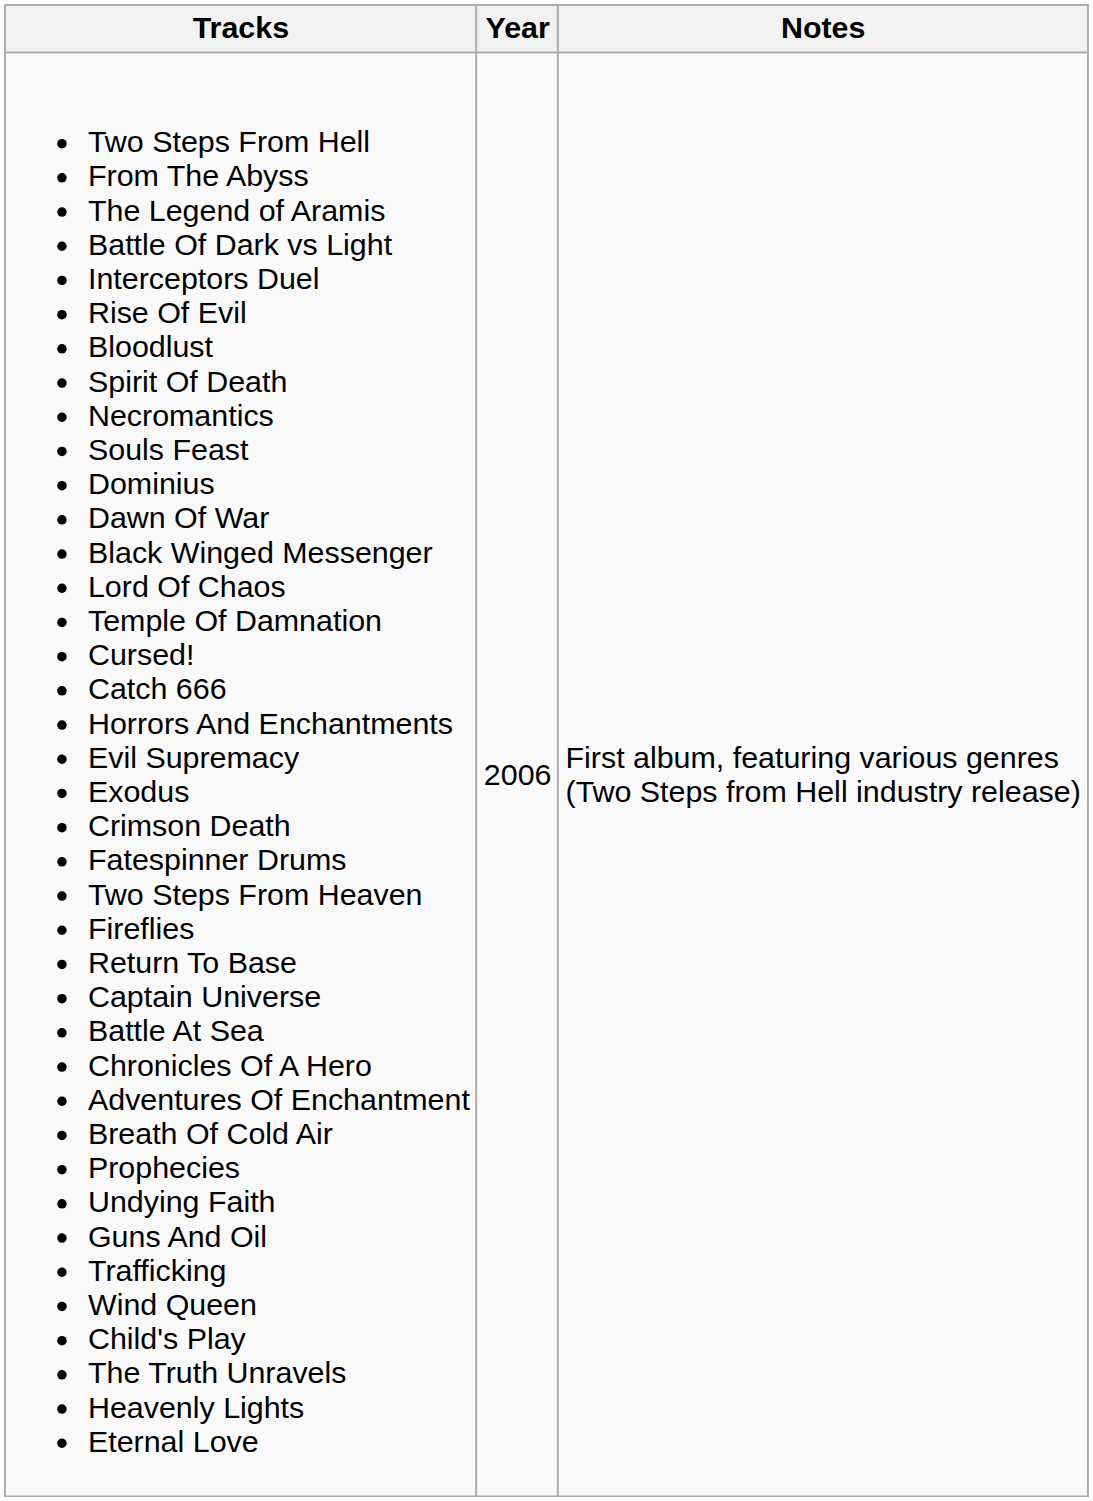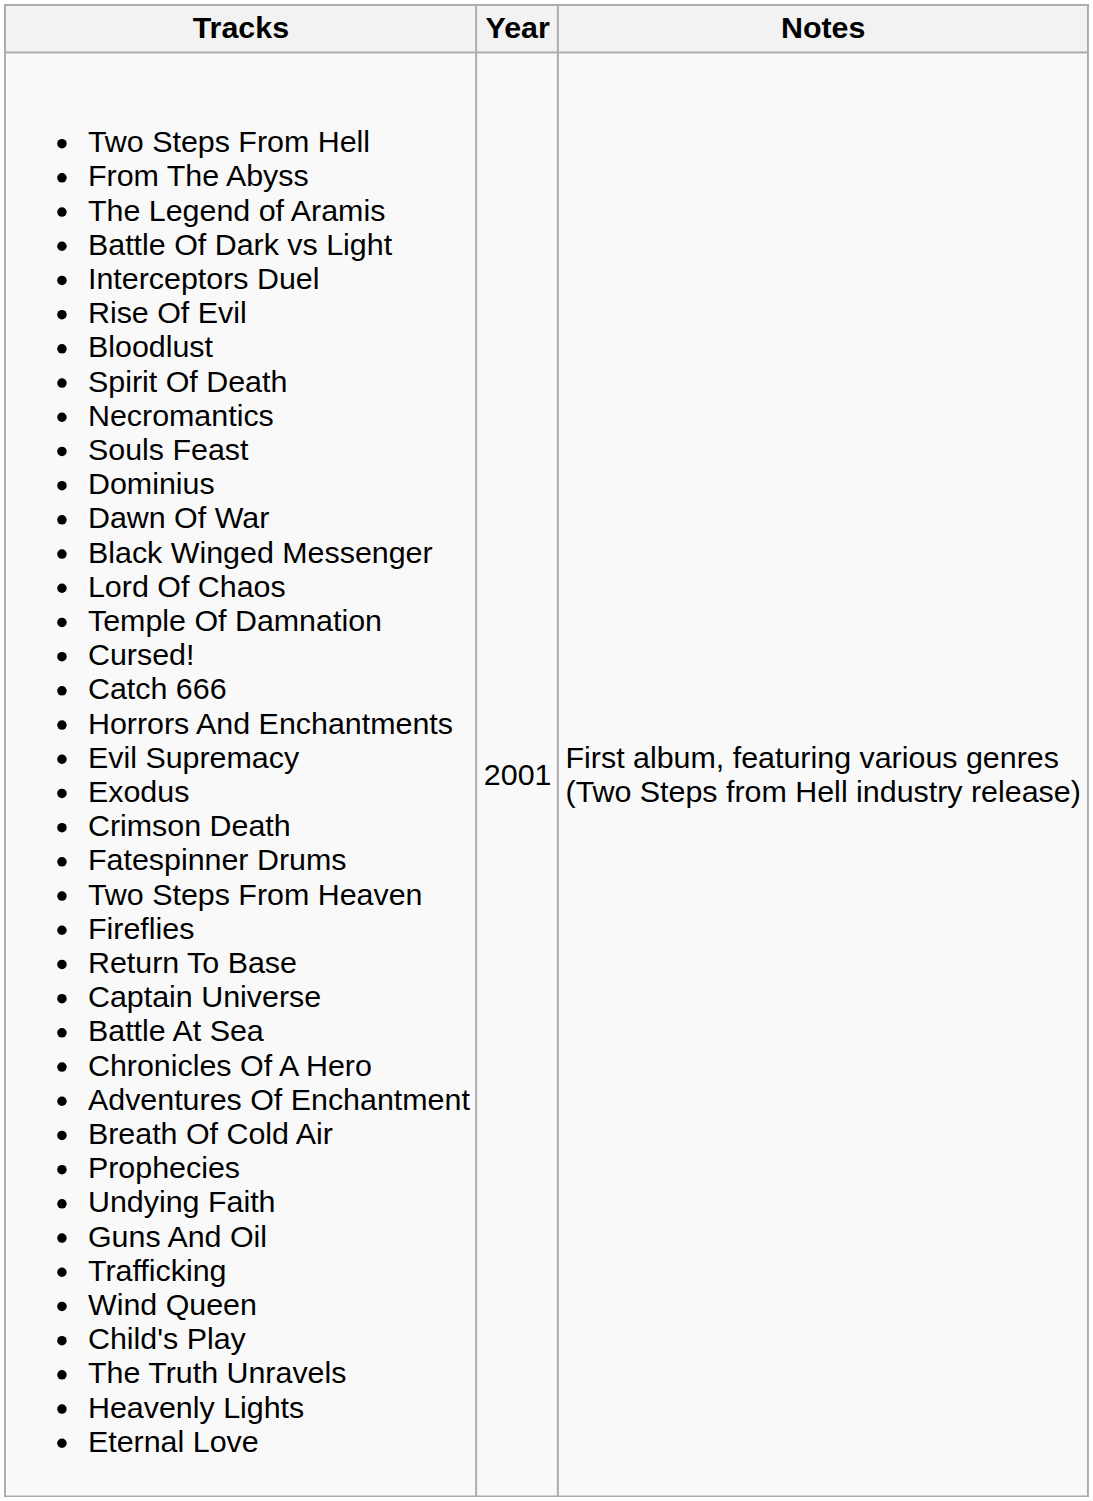(518, 774) 2006 -> (518, 774) 2001
